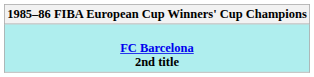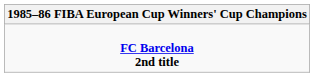(157, 55) paleturquoise background -> (157, 55) no background
